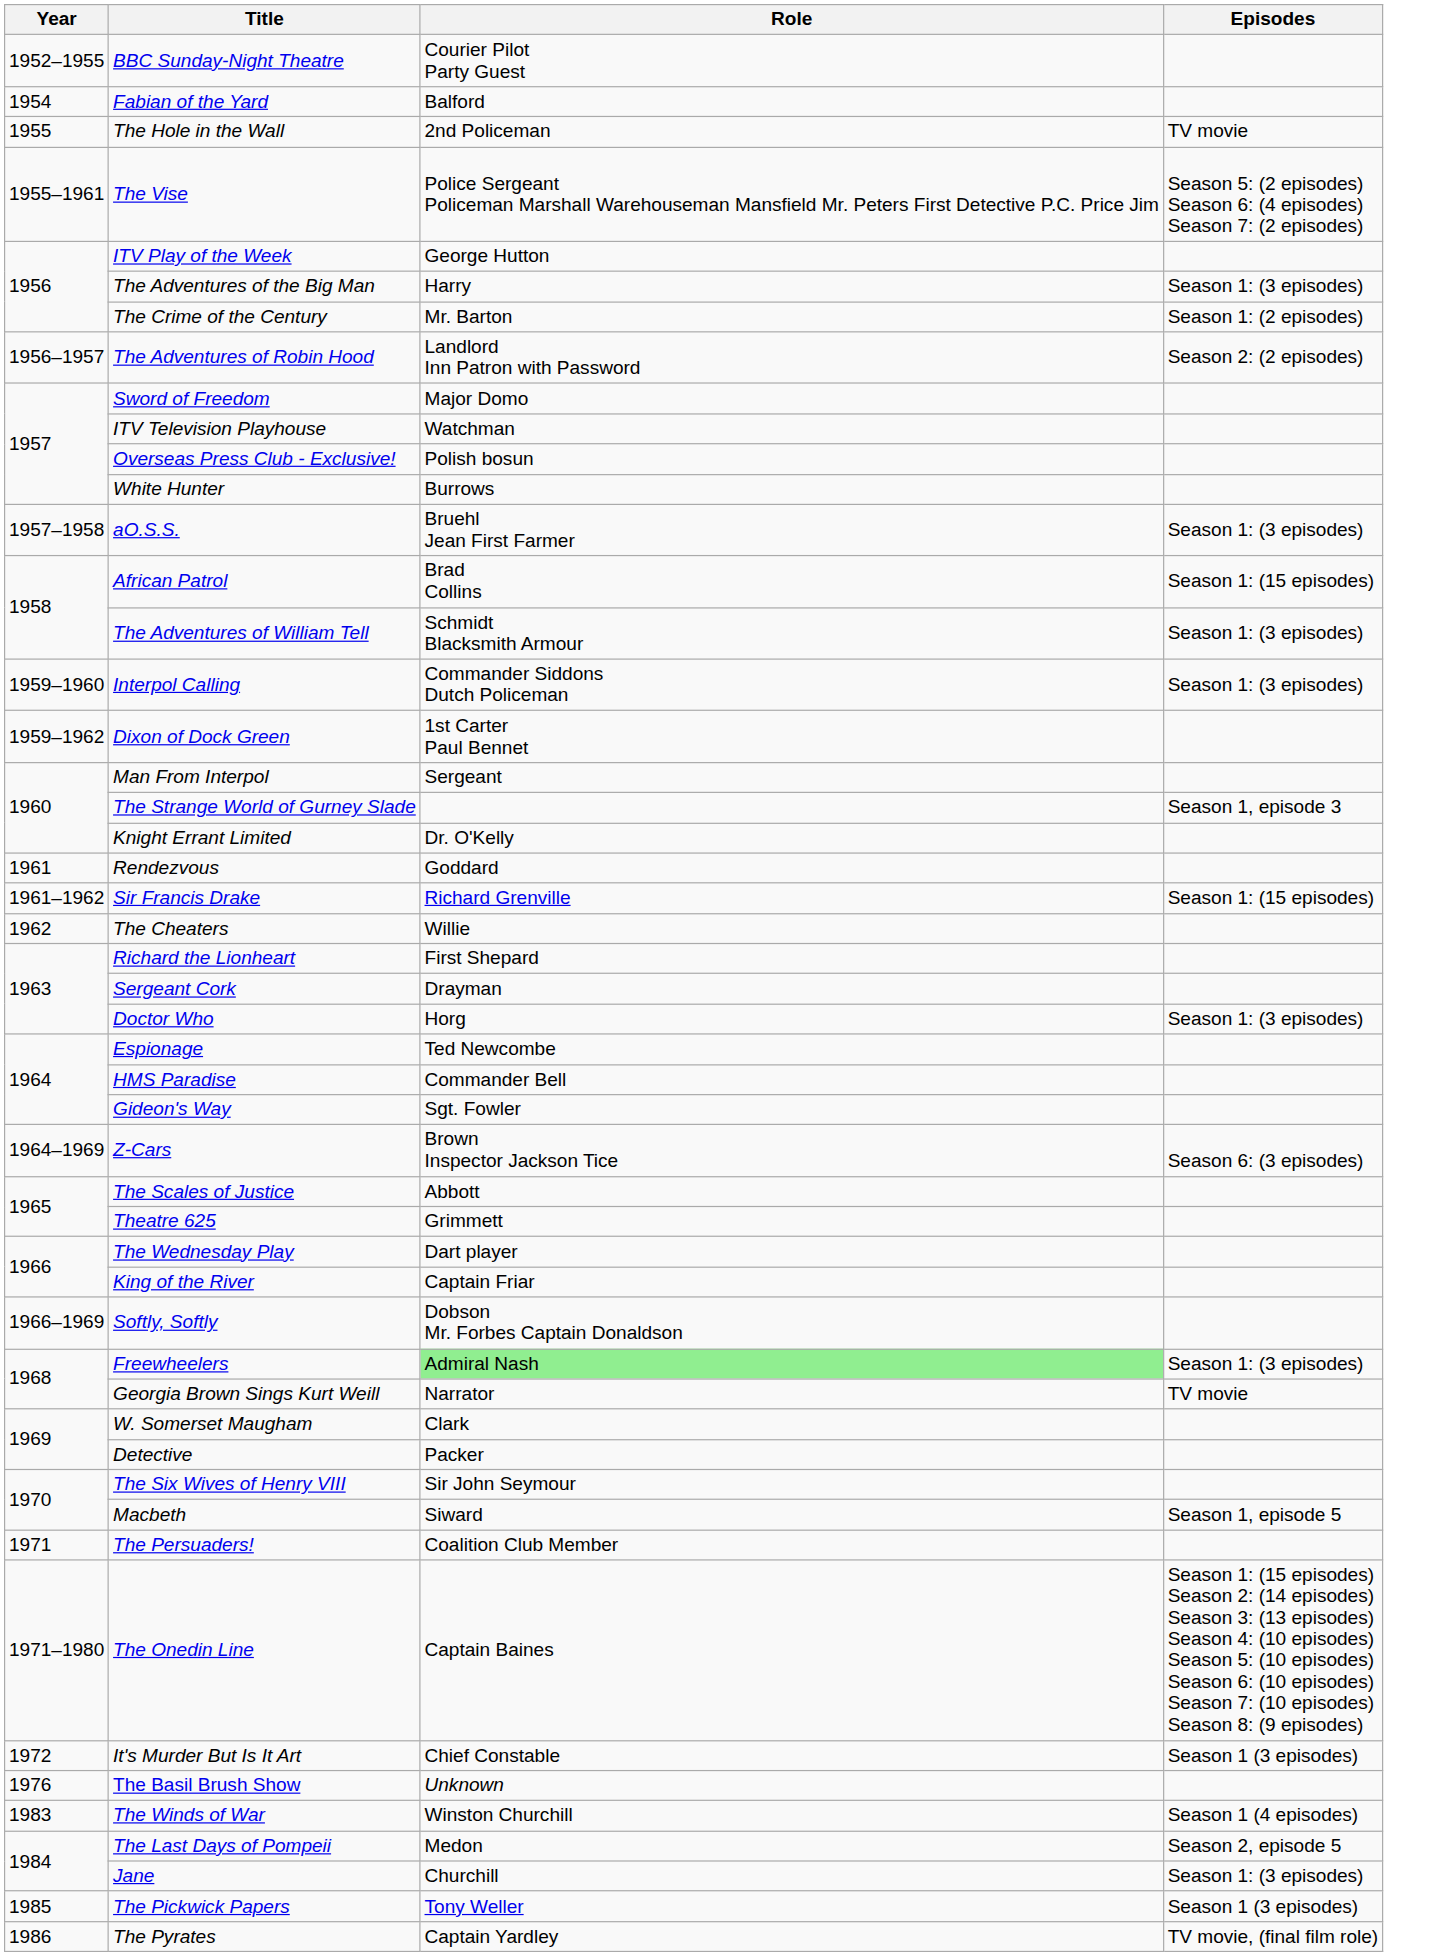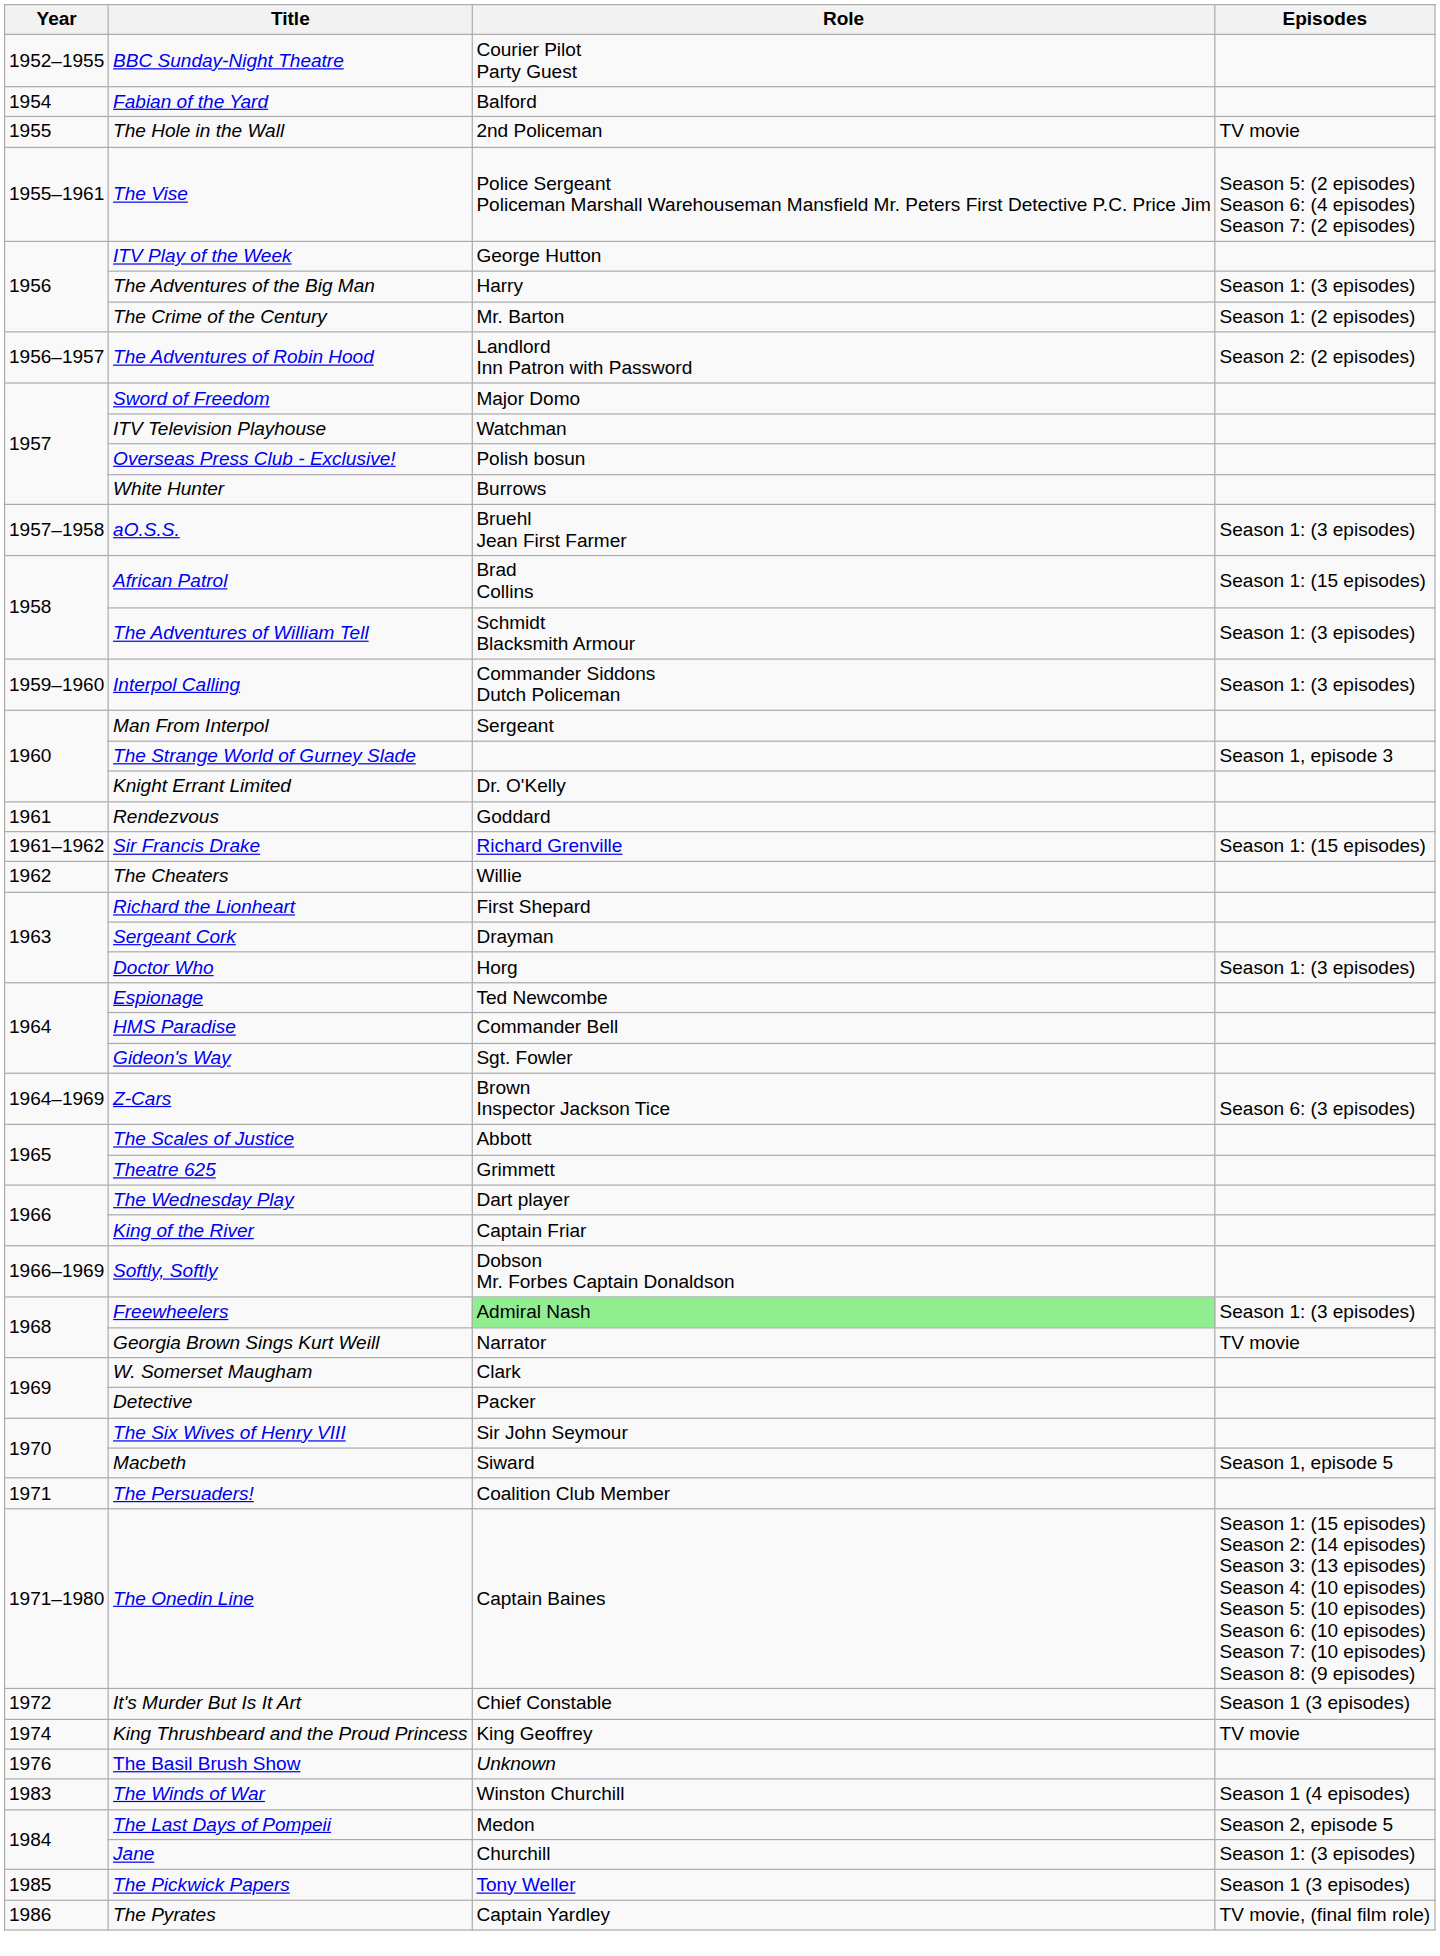- row: (201, 736)
+ row: (290, 1733)
